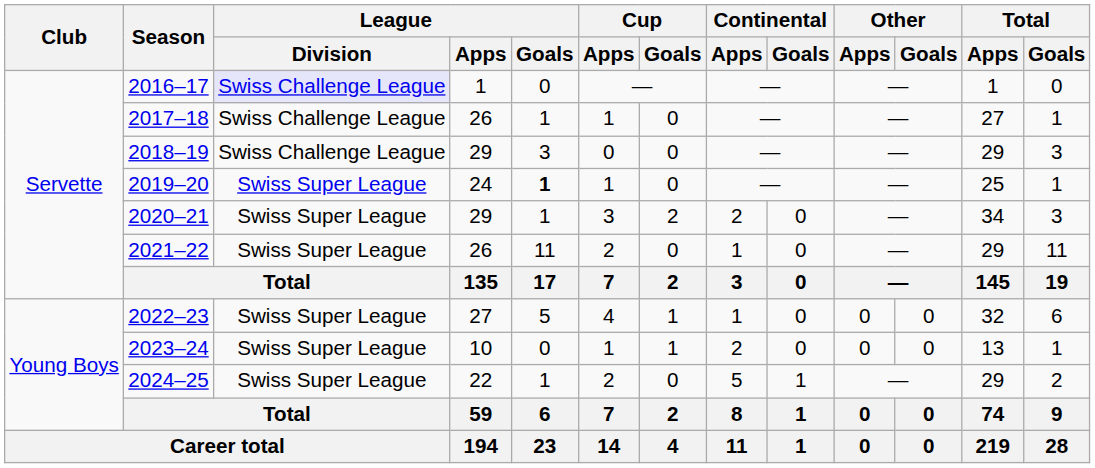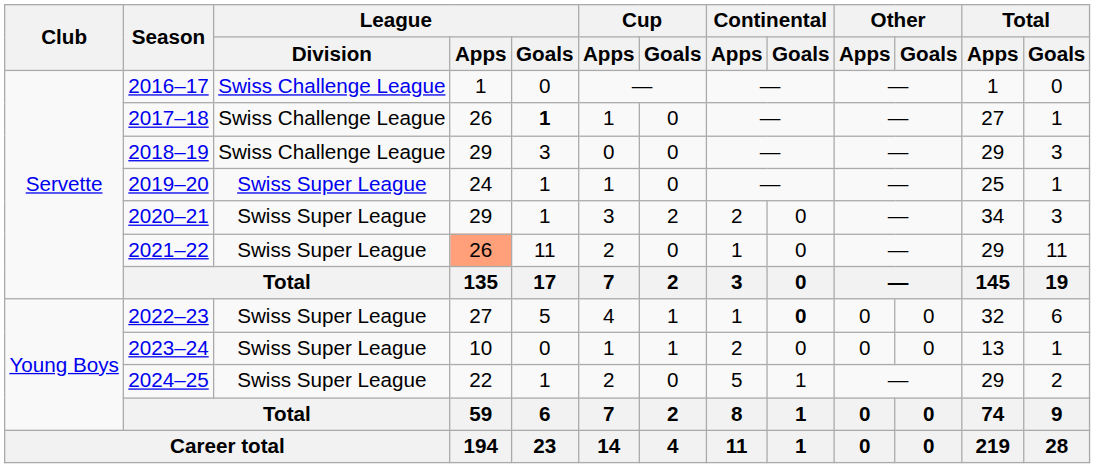(332, 86) lavender background -> (332, 86) no background
(545, 119) normal -> (545, 119) bold
(545, 184) bold -> (545, 184) normal
(481, 250) no background -> (481, 250) lightsalmon background
(801, 315) normal -> (801, 315) bold
